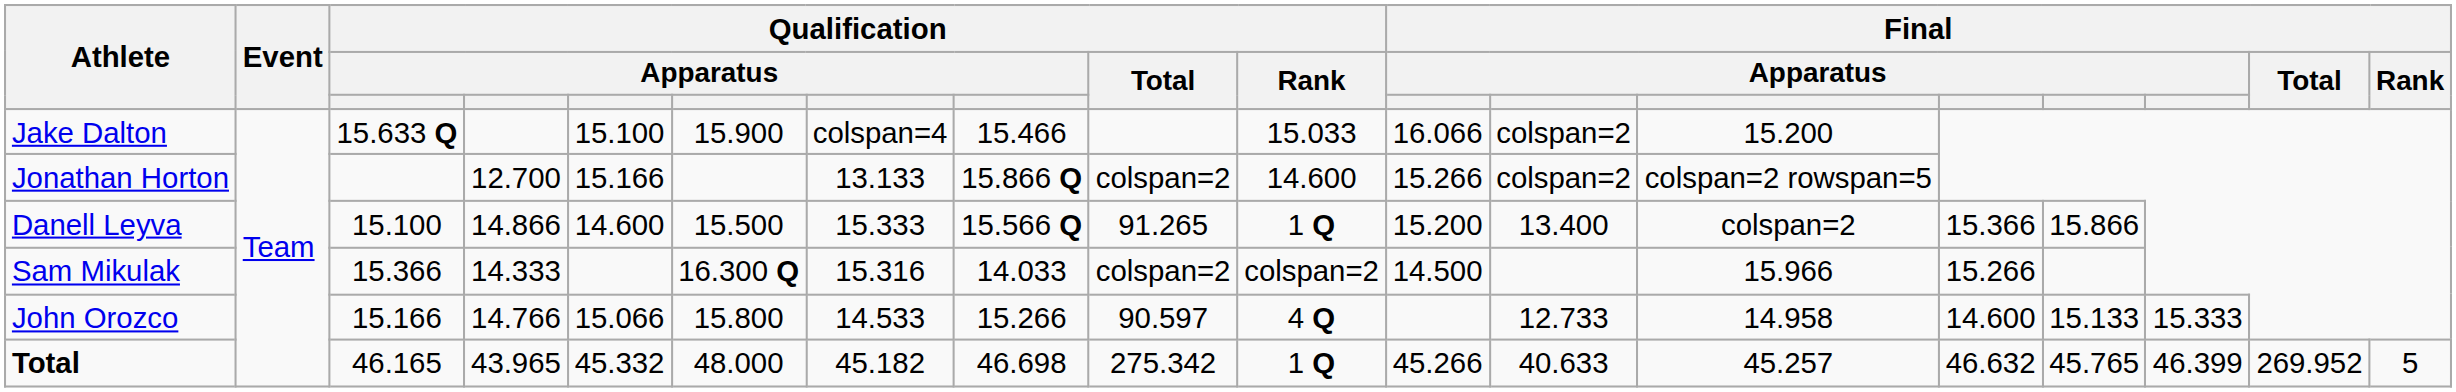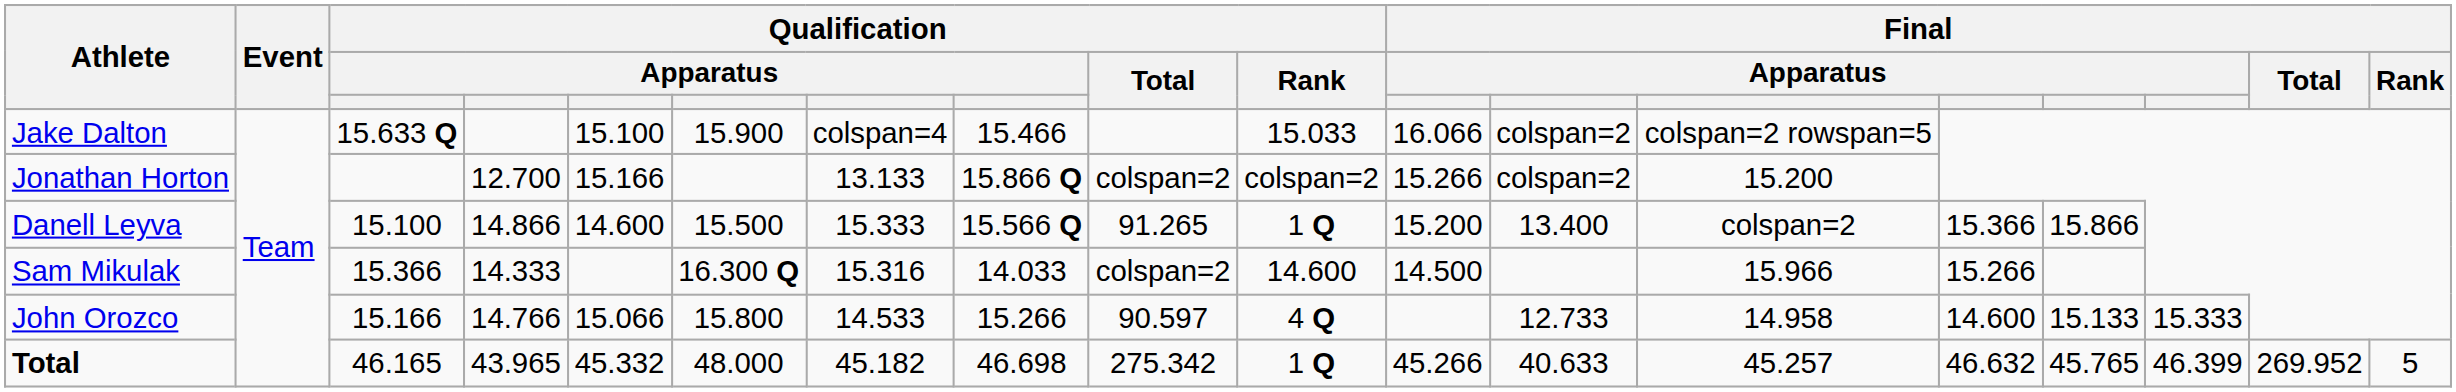(1788, 132) 15.200 -> (1788, 132) colspan=2 rowspan=5
(1312, 178) 14.600 -> (1312, 178) colspan=2
(1788, 178) colspan=2 rowspan=5 -> (1788, 178) 15.200
(1312, 271) colspan=2 -> (1312, 271) 14.600
